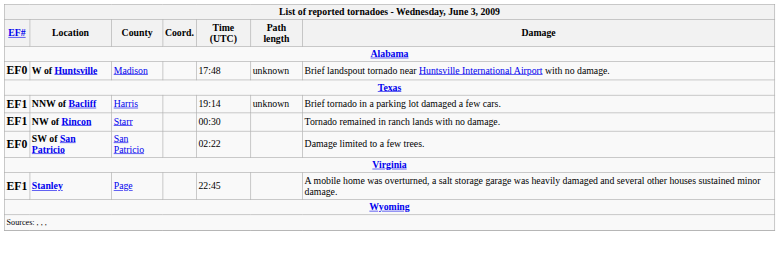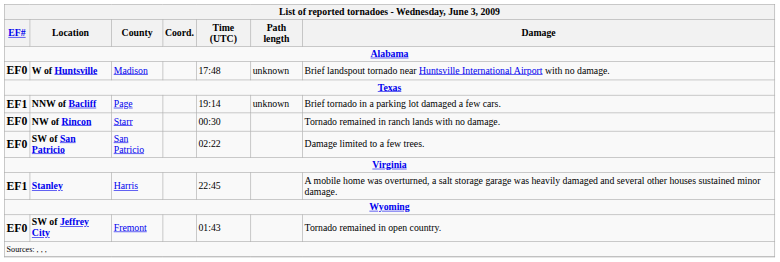(126, 104) Harris -> (123, 104) Page
(17, 122) EF1 -> (17, 122) EF0
(123, 186) Page -> (126, 186) Harris
+ row: (60, 228)
